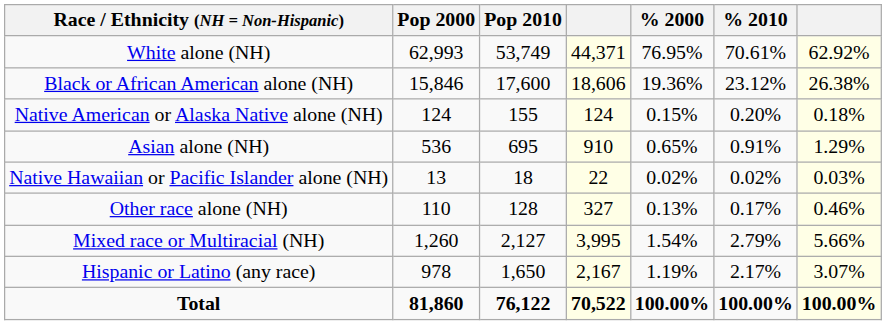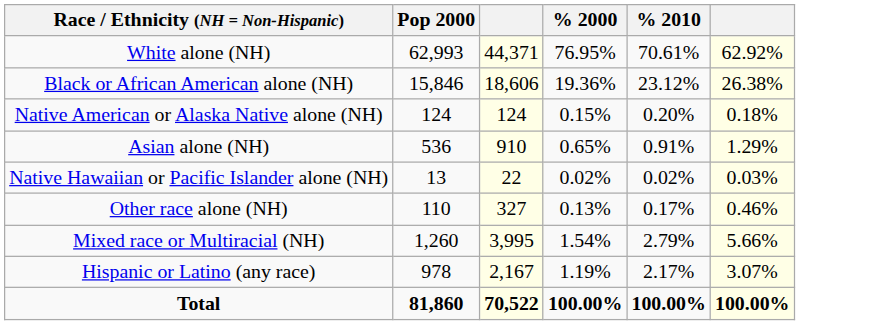- column: (523, 20)
